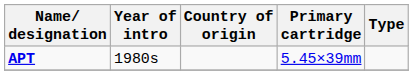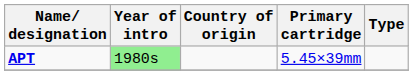(136, 58) no background -> (136, 58) lightgreen background
